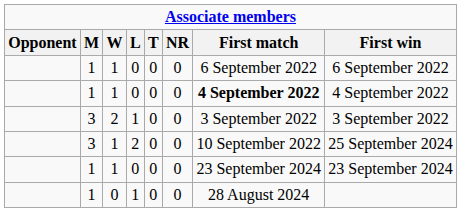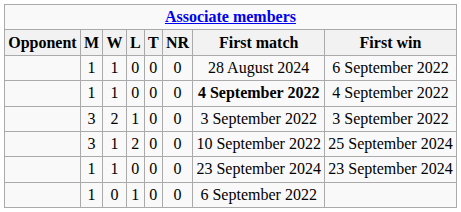(259, 67) 6 September 2022 -> (259, 67) 28 August 2024
(259, 194) 28 August 2024 -> (259, 194) 6 September 2022
